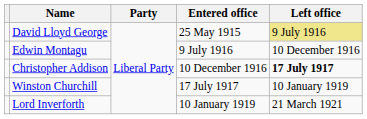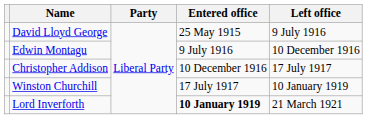(299, 31) khaki background -> (299, 31) no background
(303, 68) bold -> (302, 68) normal
(217, 104) normal -> (220, 104) bold
